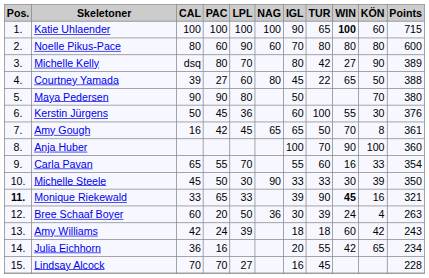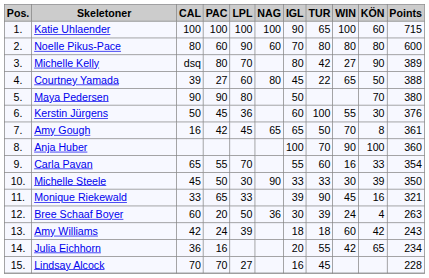(347, 30) bold -> (347, 30) normal
(18, 198) bold -> (18, 198) normal
(350, 198) bold -> (350, 198) normal
